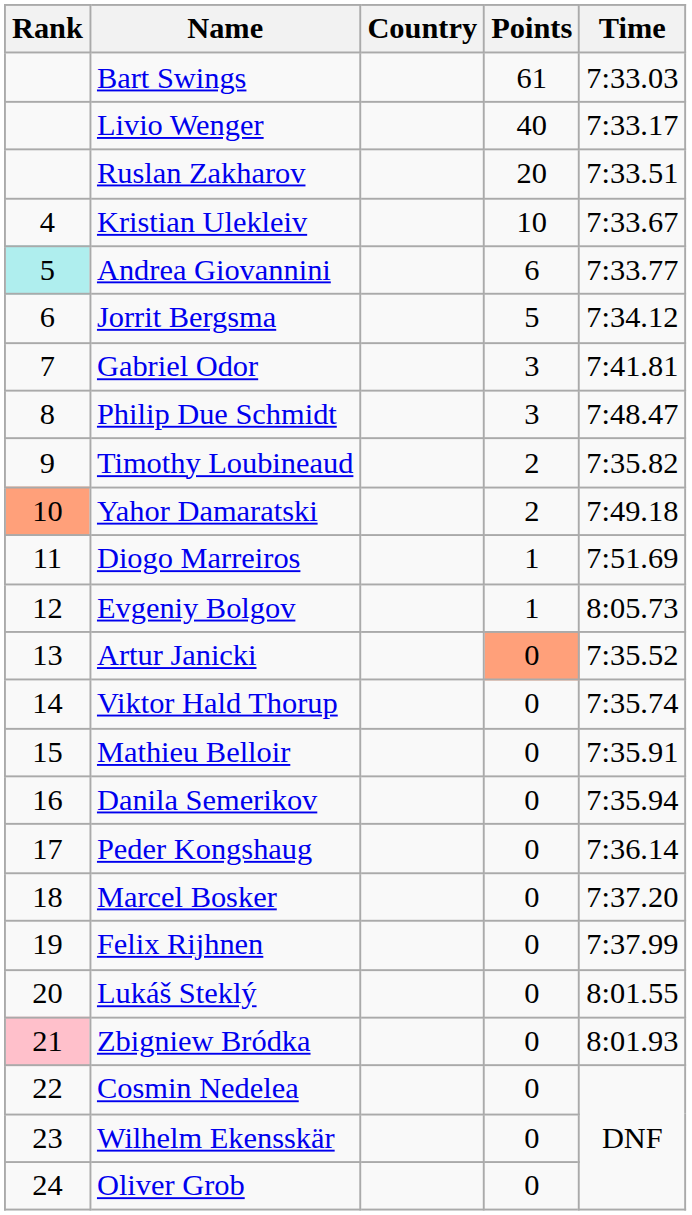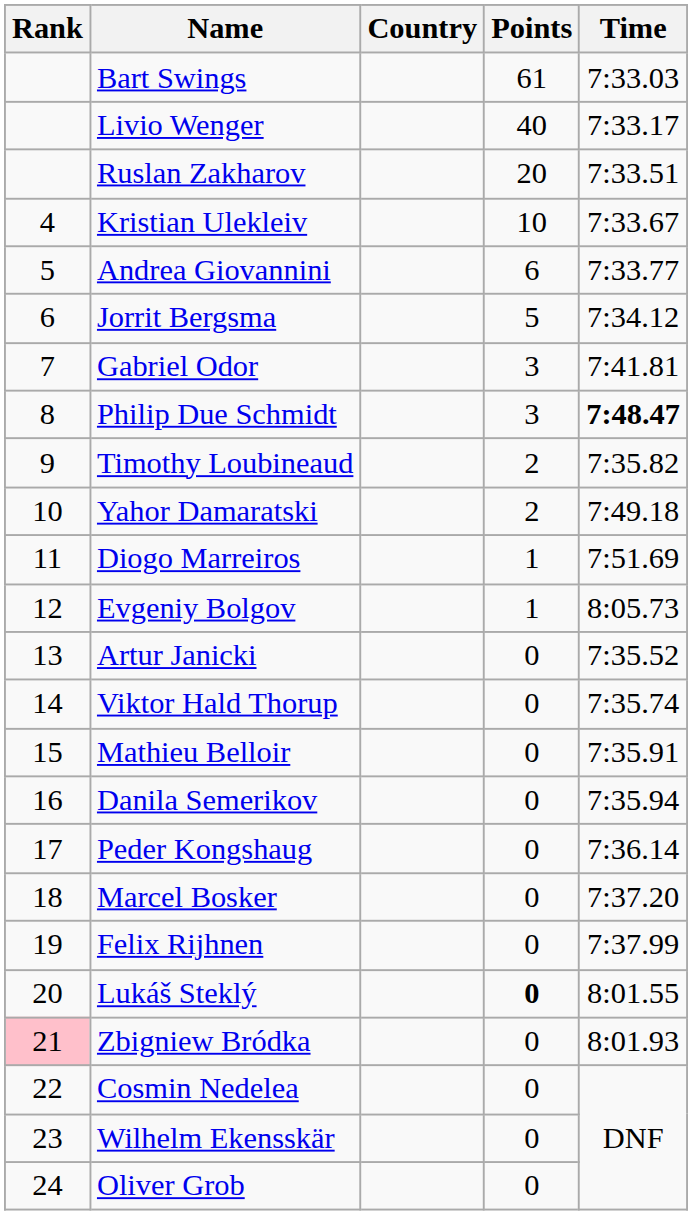(47, 269) paleturquoise background -> (47, 269) no background
(632, 414) normal -> (633, 414) bold
(47, 510) lightsalmon background -> (47, 510) no background
(532, 655) lightsalmon background -> (532, 655) no background
(532, 992) normal -> (532, 992) bold
